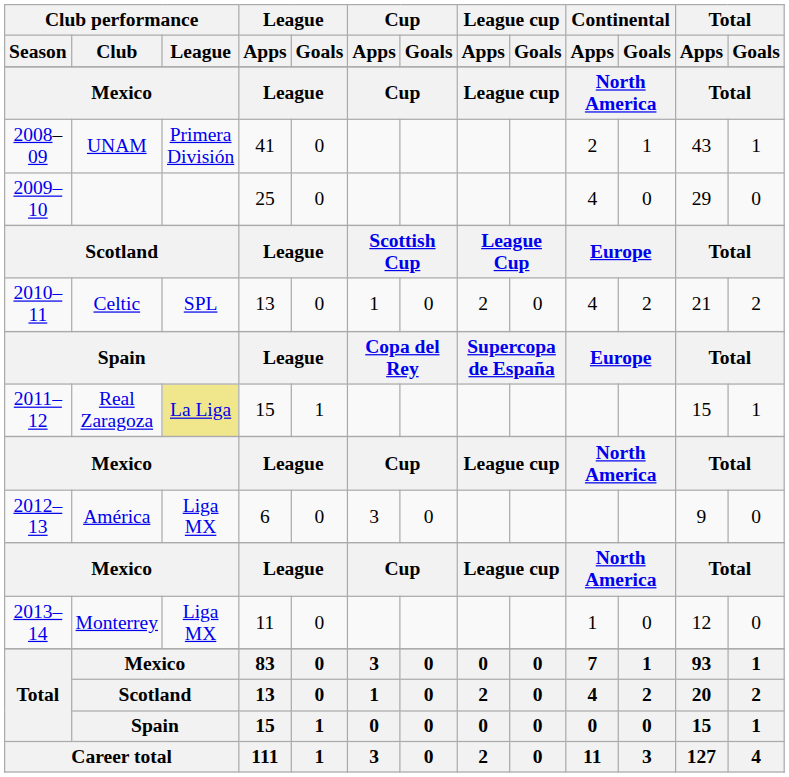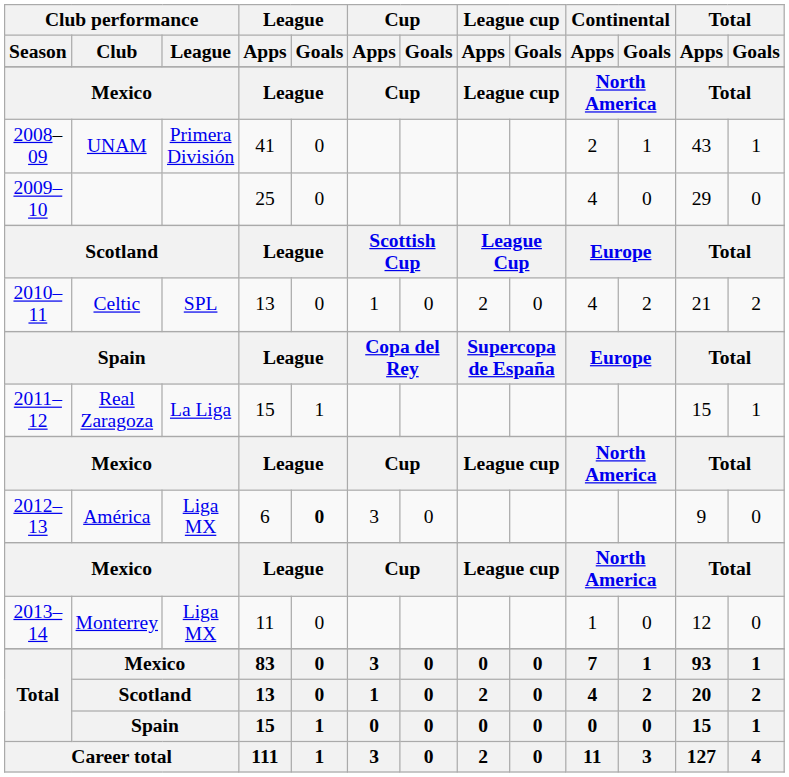(201, 410) khaki background -> (201, 410) no background
(319, 516) normal -> (319, 516) bold
